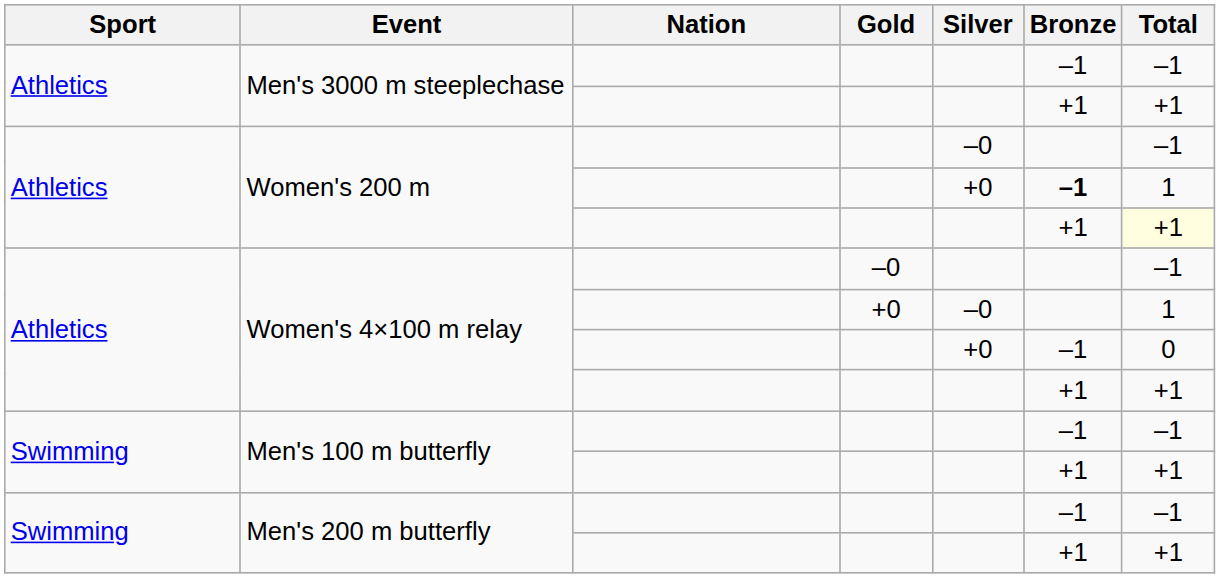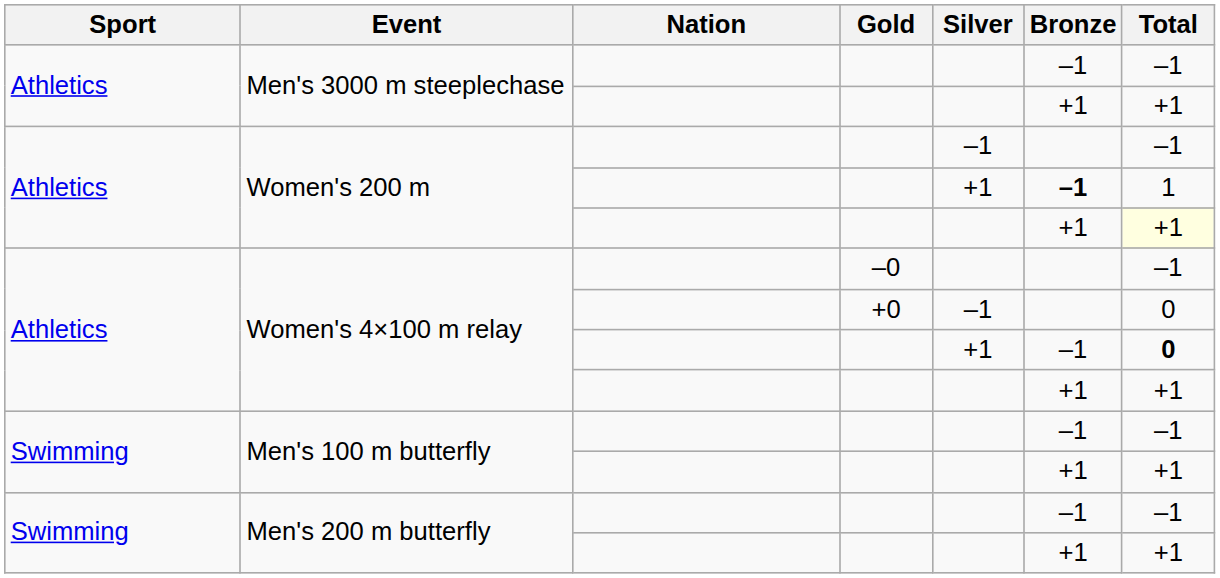(978, 146) –0 -> (978, 146) –1
(978, 187) +0 -> (978, 187) +1
(978, 308) –0 -> (978, 308) –1
(1168, 308) 1 -> (1168, 308) 0
(978, 349) +0 -> (978, 349) +1
(1168, 349) normal -> (1168, 349) bold
